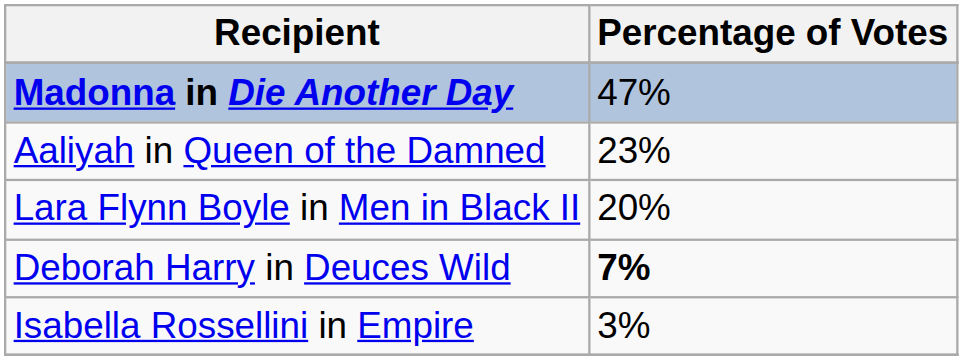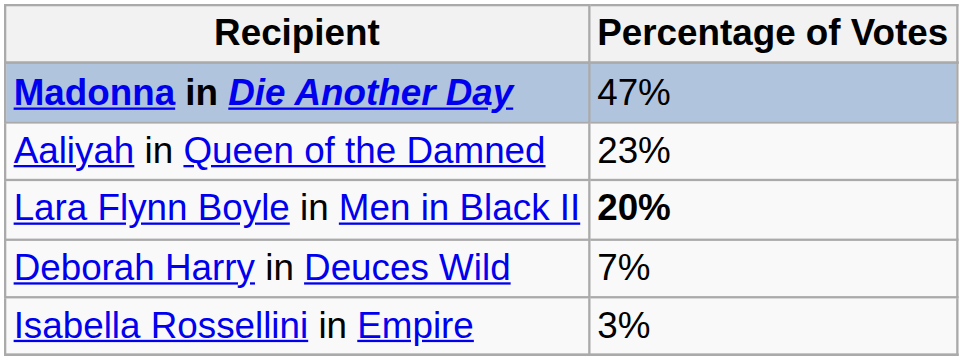(634, 208) normal -> (634, 208) bold
(624, 267) bold -> (624, 267) normal
